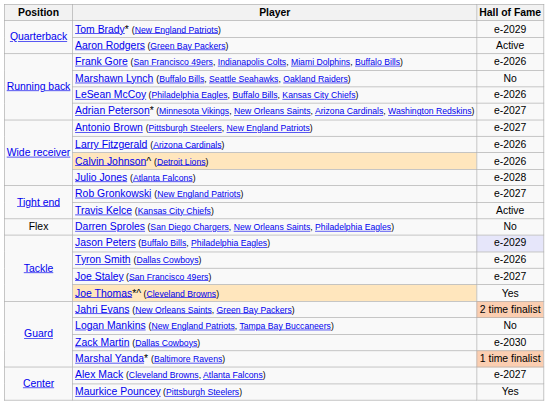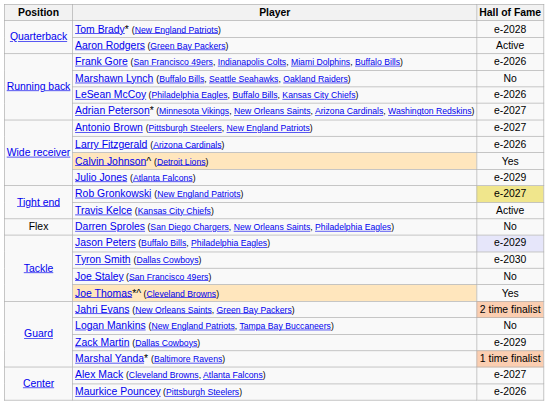(510, 29) e-2029 -> (510, 29) e-2028
(510, 161) e-2026 -> (510, 161) Yes
(510, 177) e-2028 -> (510, 177) e-2029
(510, 194) no background -> (510, 194) khaki background
(510, 260) e-2026 -> (510, 260) e-2030
(510, 276) e-2027 -> (510, 276) No
(510, 342) e-2030 -> (510, 342) e-2029
(510, 392) Yes -> (510, 392) e-2026
